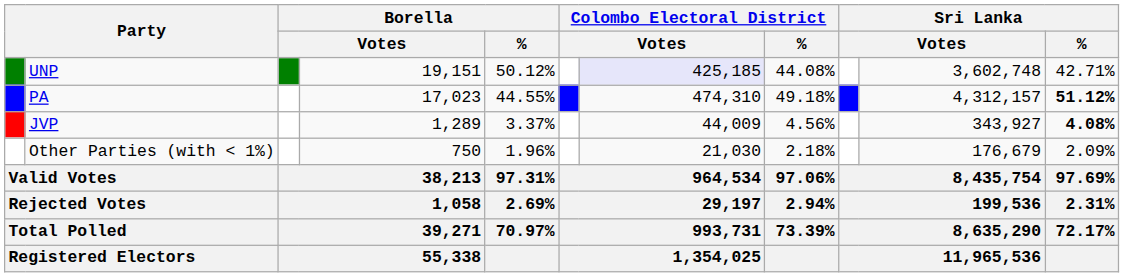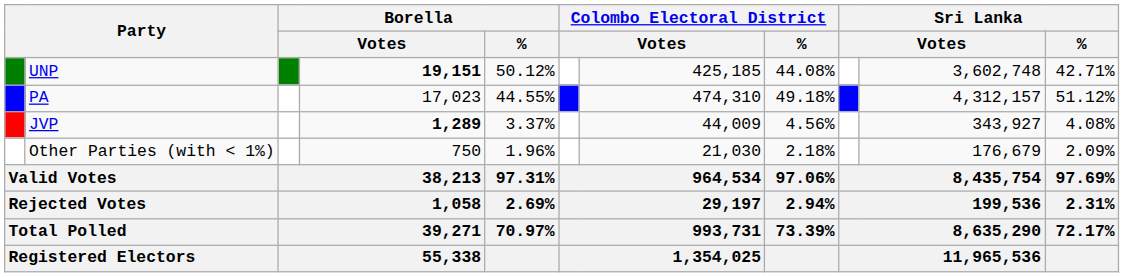(452, 71) normal -> (452, 71) bold
(727, 71) lavender background -> (727, 71) no background
(1085, 98) bold -> (1085, 98) normal
(456, 125) normal -> (456, 125) bold
(1090, 125) bold -> (1090, 125) normal
